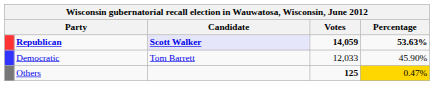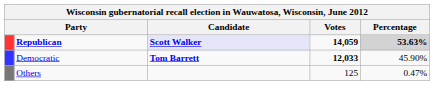(412, 42) no background -> (412, 42) lightgrey background
(172, 58) normal -> (174, 58) bold
(345, 58) normal -> (345, 58) bold
(351, 73) bold -> (351, 73) normal
(415, 73) gold background -> (415, 73) no background
